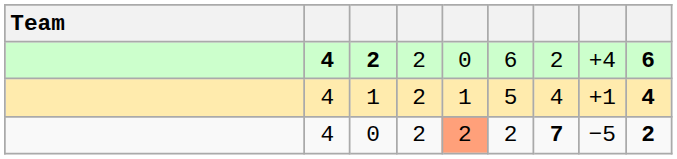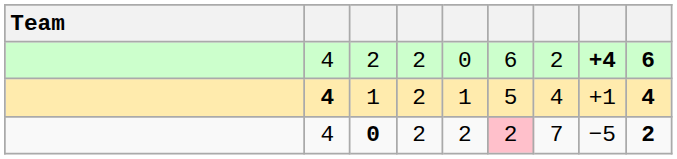(327, 60) bold -> (327, 60) normal
(373, 60) bold -> (373, 60) normal
(602, 60) normal -> (602, 60) bold
(327, 98) normal -> (327, 98) bold
(373, 135) normal -> (373, 135) bold
(465, 135) lightsalmon background -> (465, 135) no background
(511, 135) no background -> (511, 135) pink background
(557, 135) bold -> (557, 135) normal
